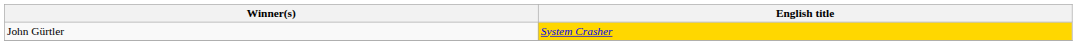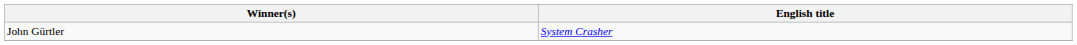(577, 31) gold background -> (577, 31) no background
